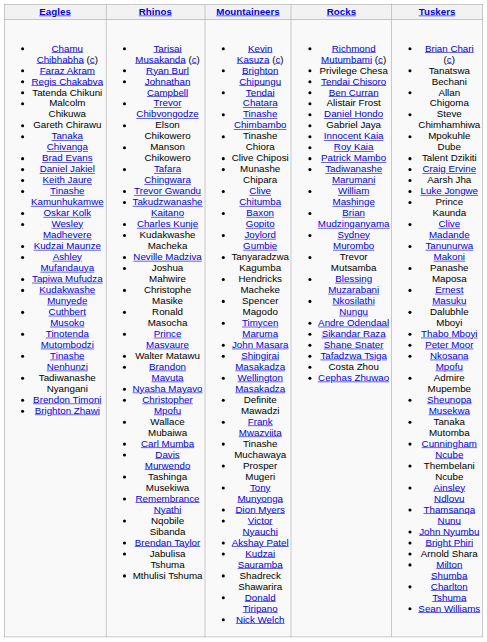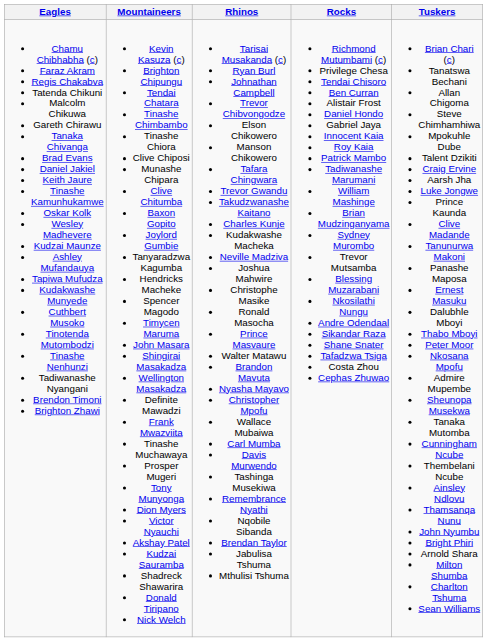columns swapped: (248, 12) <-> (155, 12)
